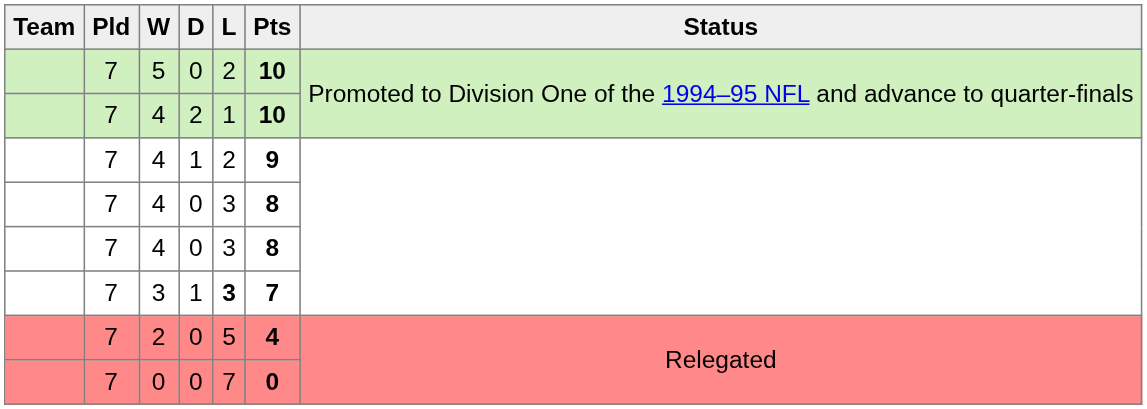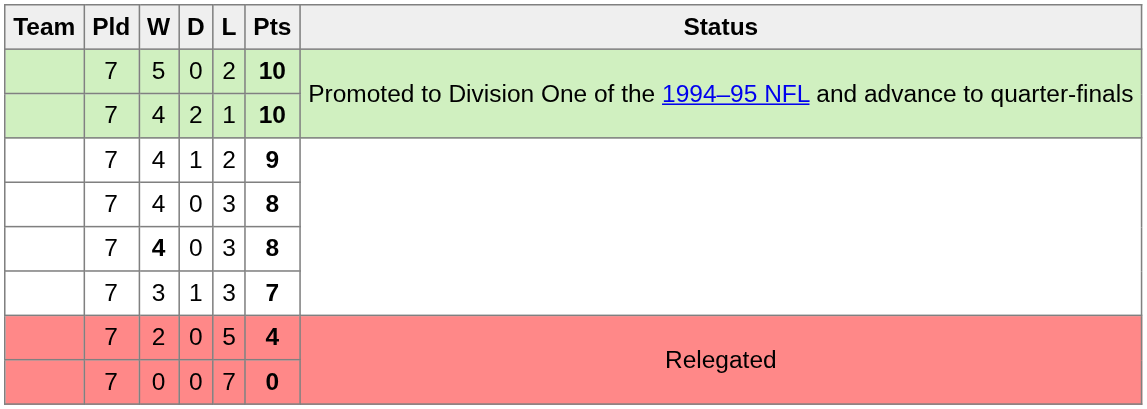(159, 248) normal -> (159, 248) bold
(229, 292) bold -> (229, 292) normal
